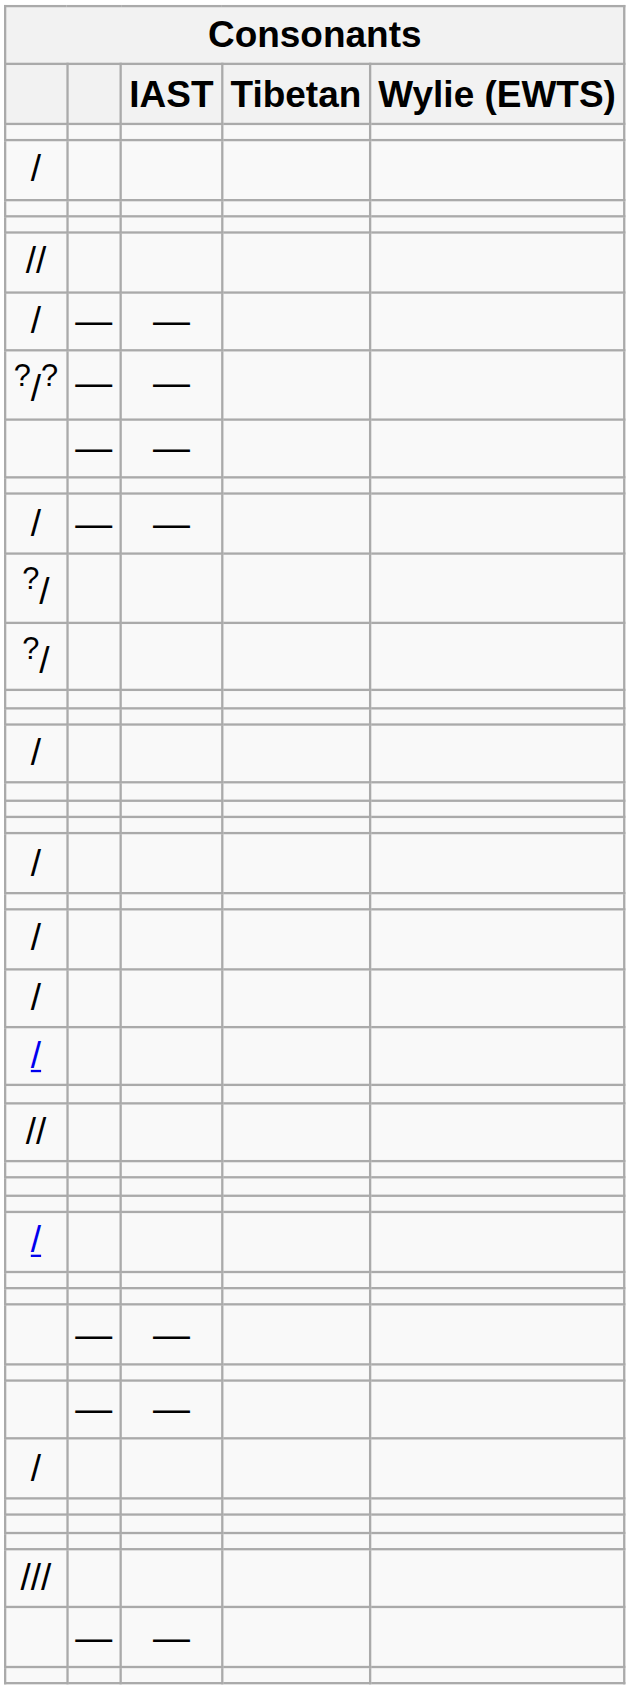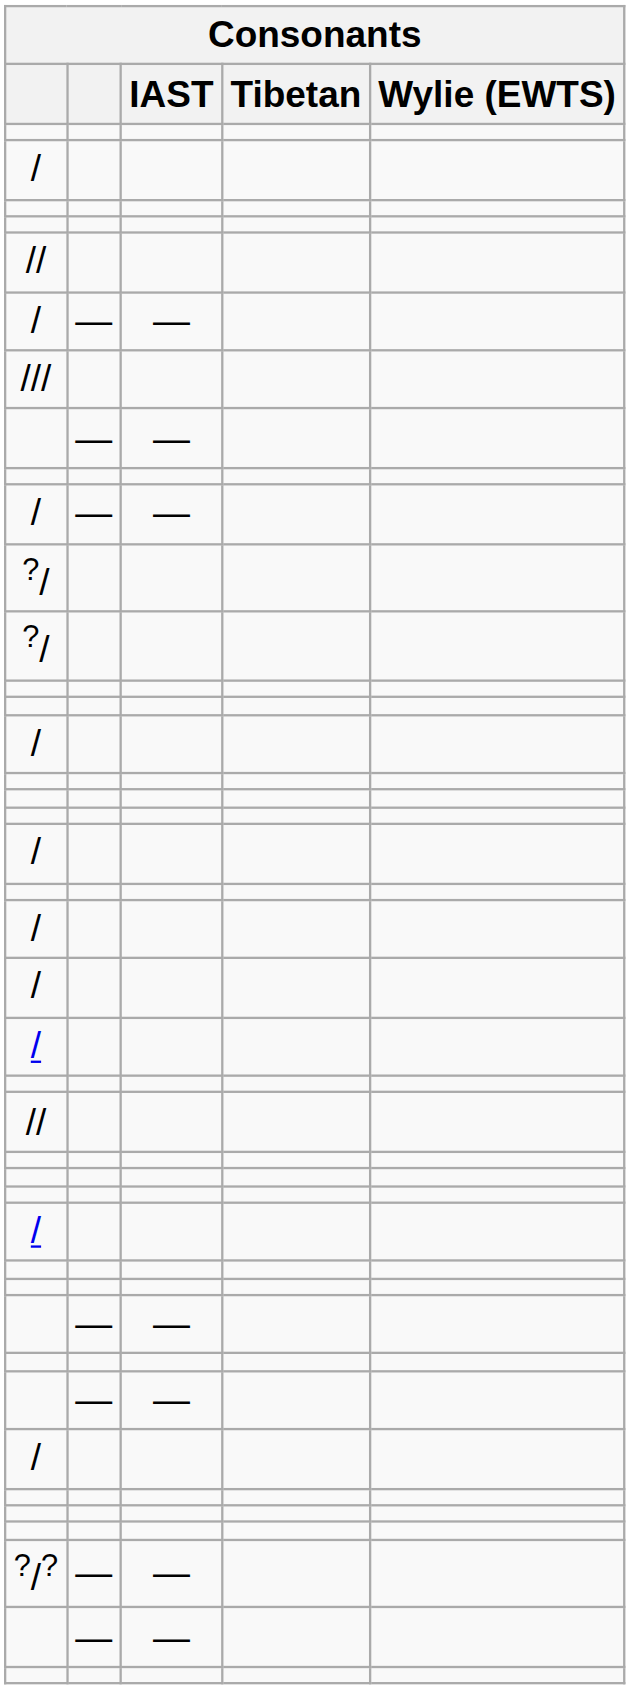rows swapped: (36, 1577) <-> (36, 383)
